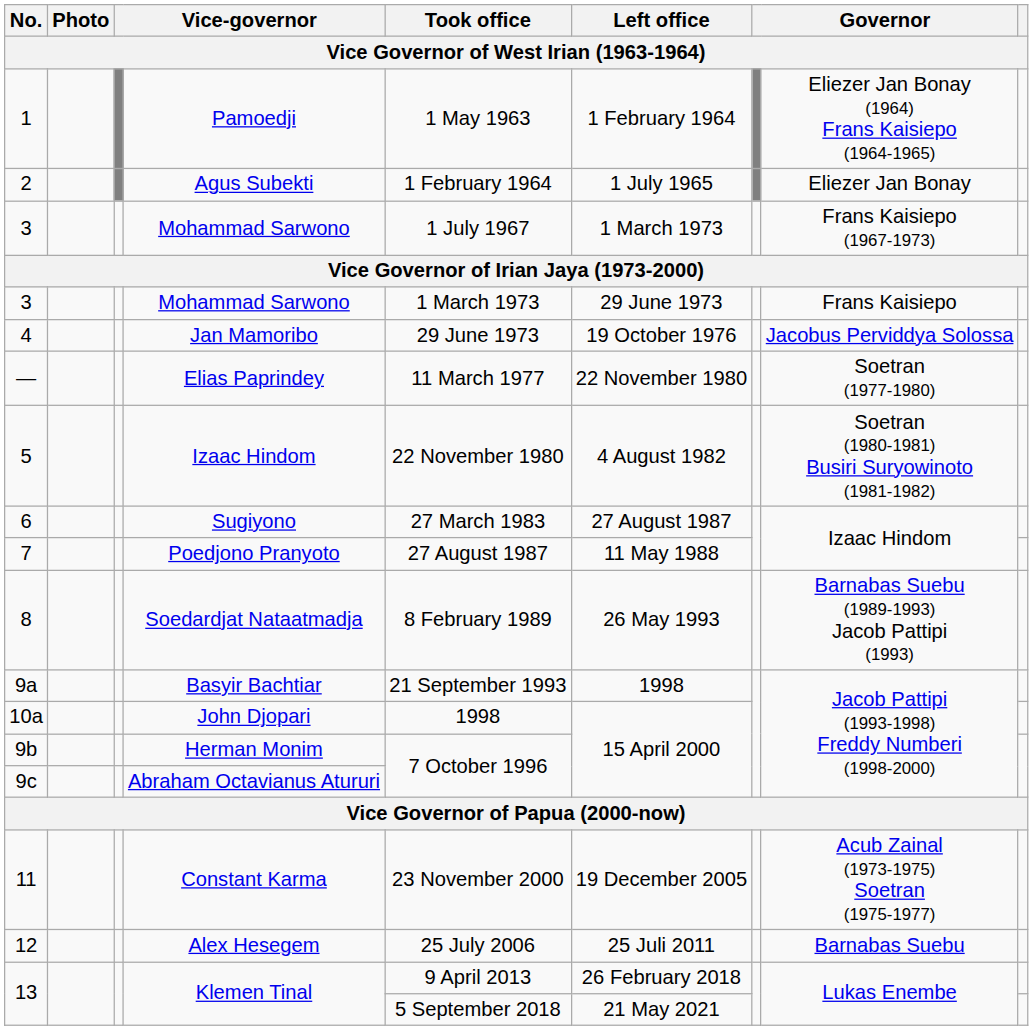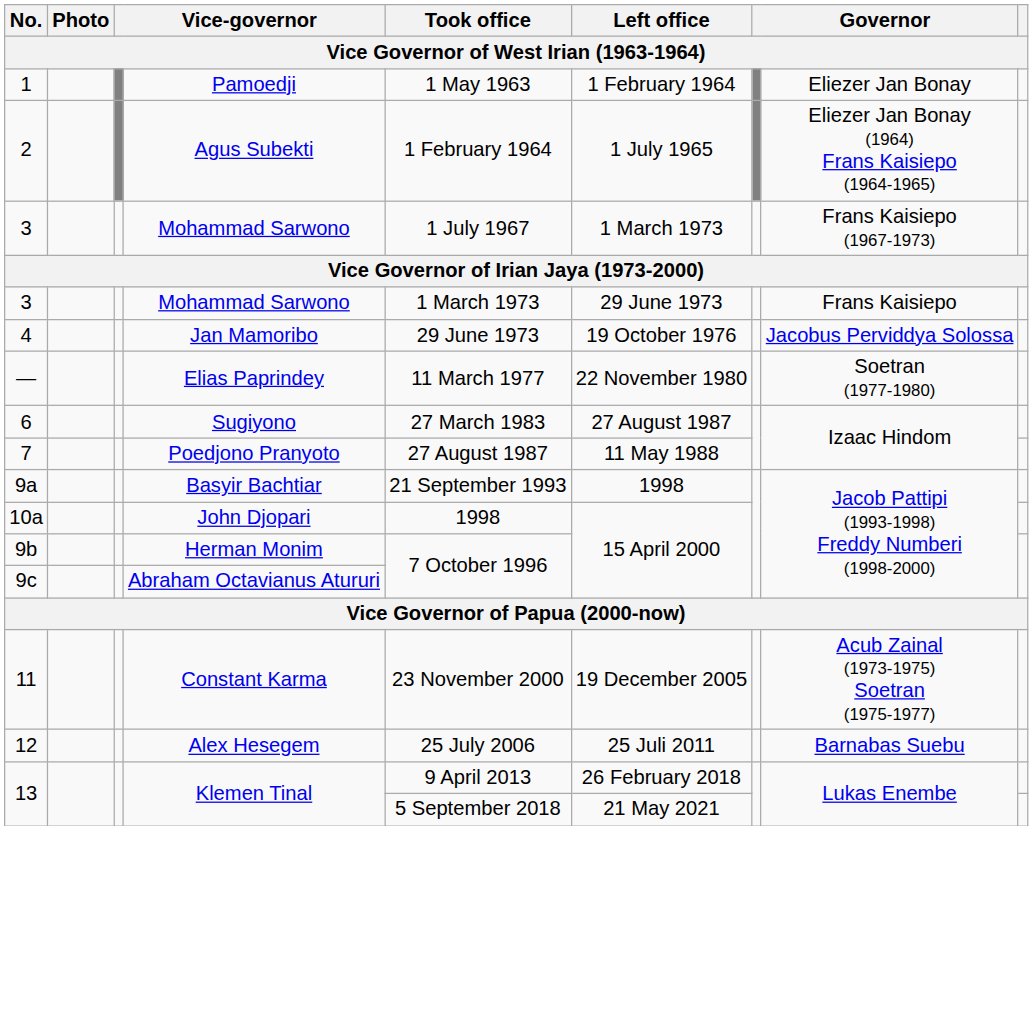(890, 118) Eliezer Jan Bonay (1964) Frans Kaisiepo (1964-1965) -> (890, 84) Eliezer Jan Bonay
(890, 184) Eliezer Jan Bonay -> (890, 150) Eliezer Jan Bonay (1964) Frans Kaisiepo (1964-1965)
- row: (26, 455)
- row: (26, 619)
